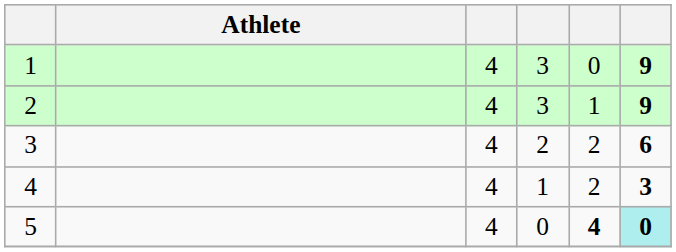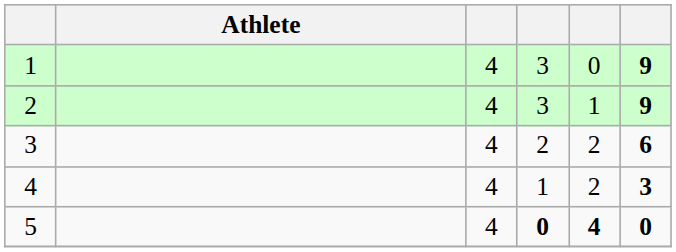(543, 226) normal -> (543, 226) bold
(646, 226) paleturquoise background -> (646, 226) no background
